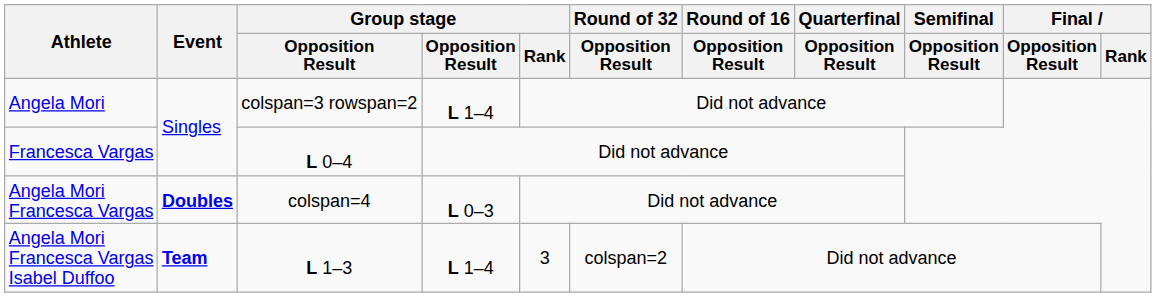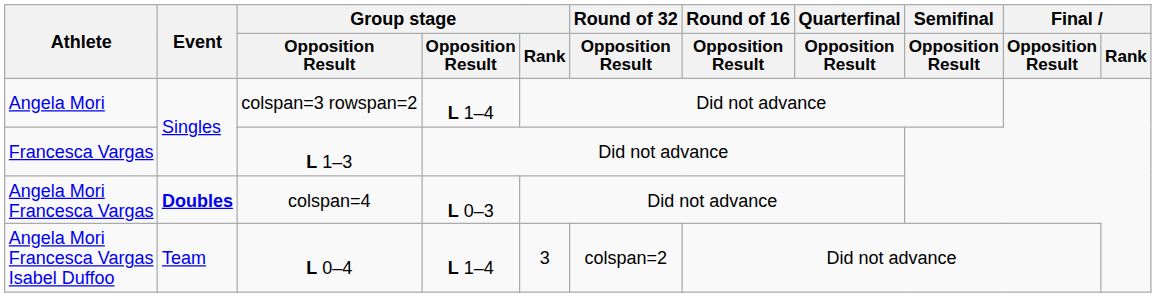(329, 162) L 0–4 -> (329, 162) L 1–3
(185, 259) bold -> (184, 259) normal
(329, 269) L 1–3 -> (329, 269) L 0–4
